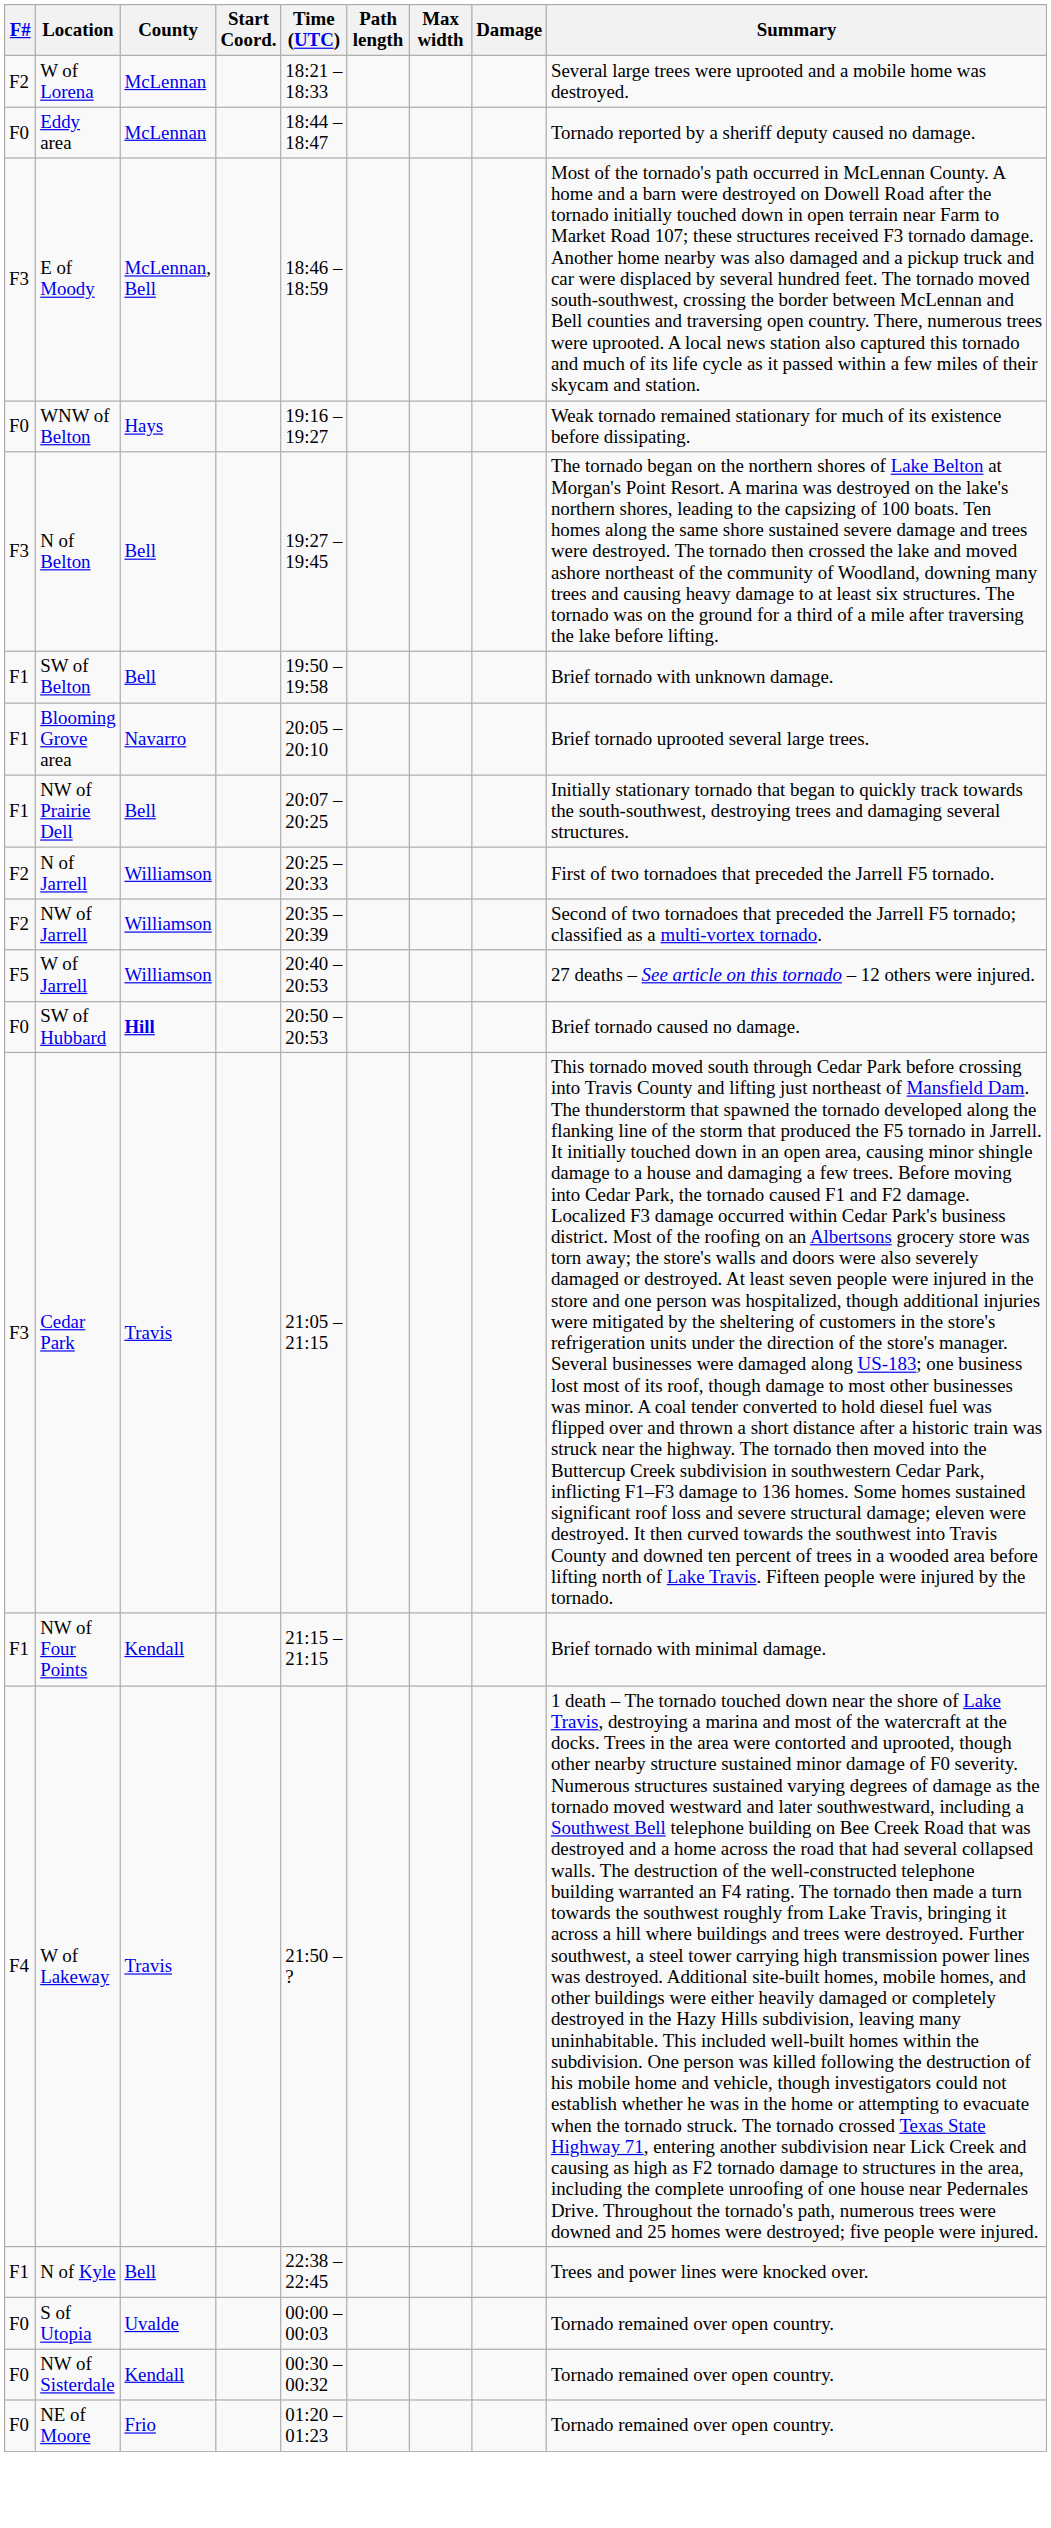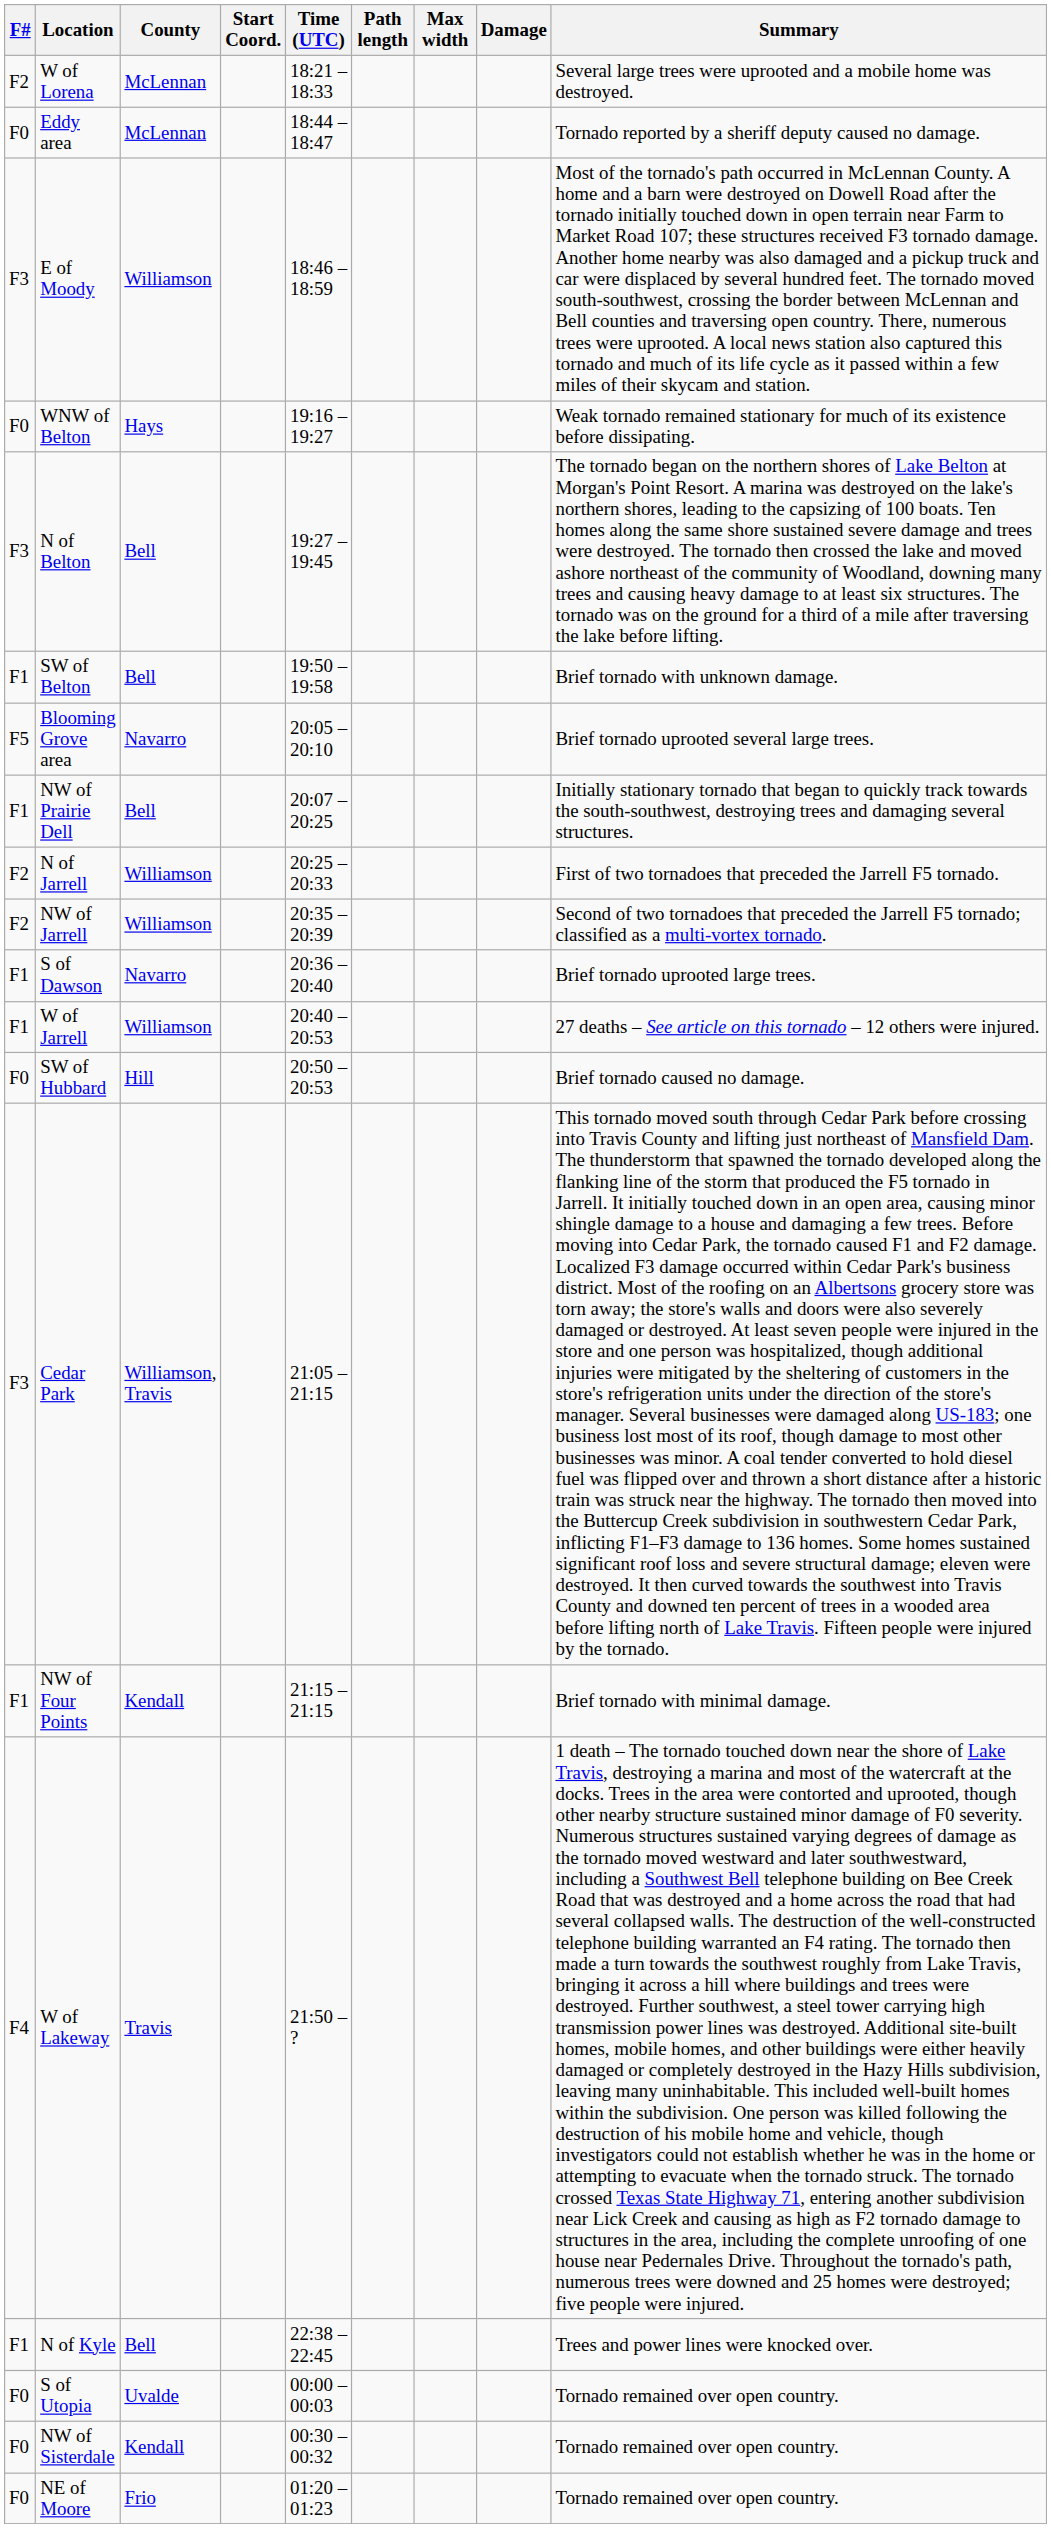(168, 279) McLennan, Bell -> (168, 279) Williamson
(19, 738) F1 -> (19, 738) F5
+ row: (71, 975)
(19, 975) F5 -> (19, 1026) F1
(140, 1026) bold -> (139, 1077) normal
(148, 1332) Travis -> (170, 1383) Williamson, Travis
